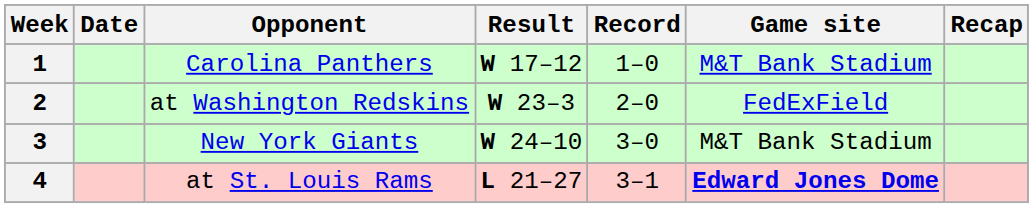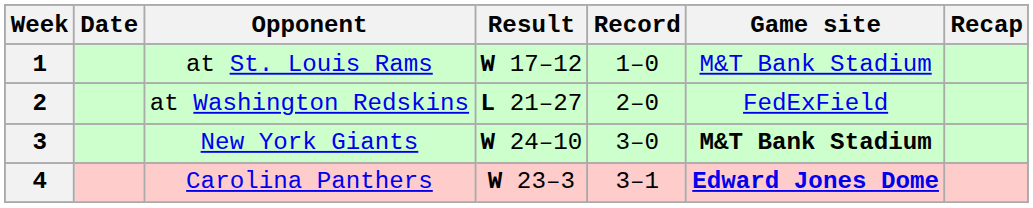(309, 64) Carolina Panthers -> (309, 64) at St. Louis Rams
(531, 103) W 23–3 -> (531, 103) L 21–27
(816, 143) normal -> (816, 143) bold
(309, 182) at St. Louis Rams -> (309, 182) Carolina Panthers
(531, 182) L 21–27 -> (531, 182) W 23–3
